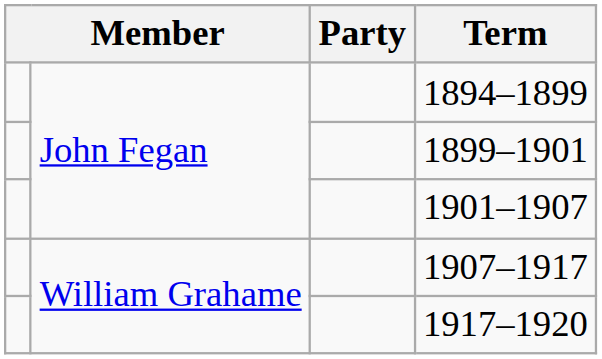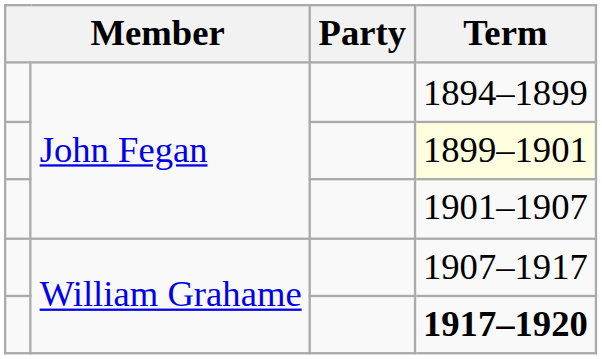(505, 149) no background -> (505, 149) lightyellow background
(505, 324) normal -> (505, 324) bold
